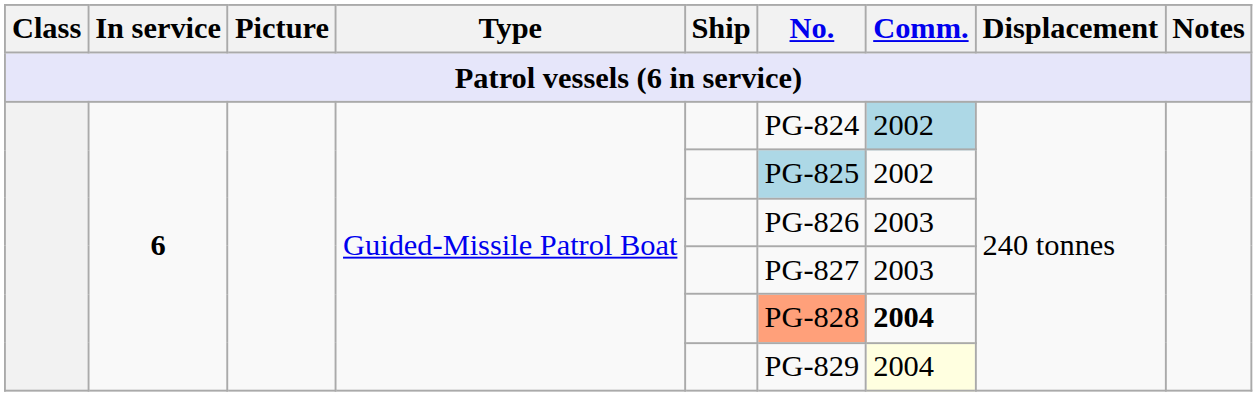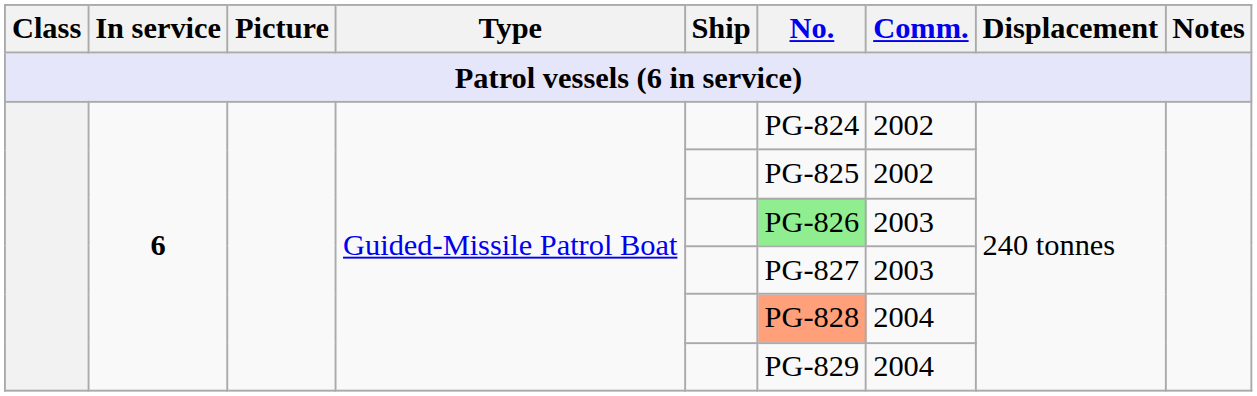(904, 125) lightblue background -> (904, 125) no background
(812, 173) lightblue background -> (812, 173) no background
(812, 221) no background -> (812, 221) lightgreen background
(904, 317) bold -> (904, 317) normal
(904, 366) lightyellow background -> (904, 366) no background
